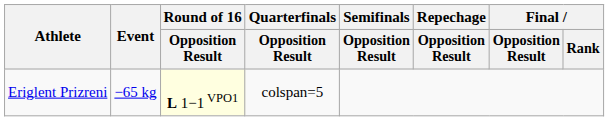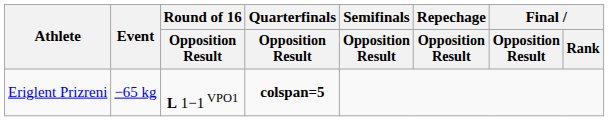(203, 101) lightyellow background -> (203, 101) no background
(292, 92) normal -> (292, 92) bold
